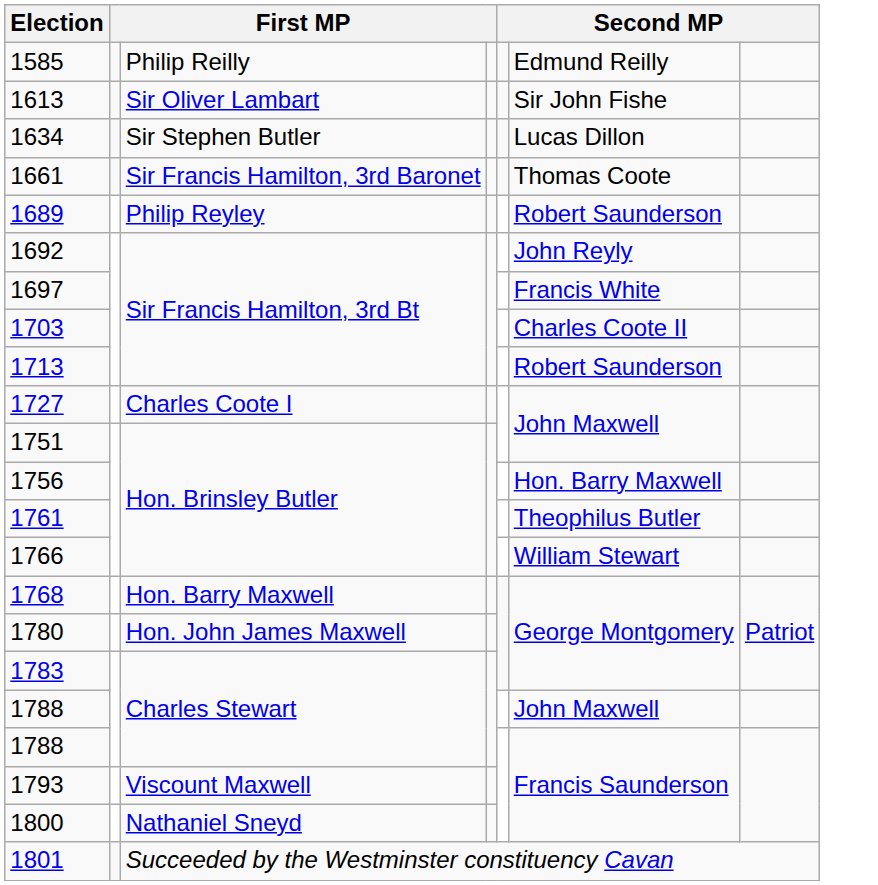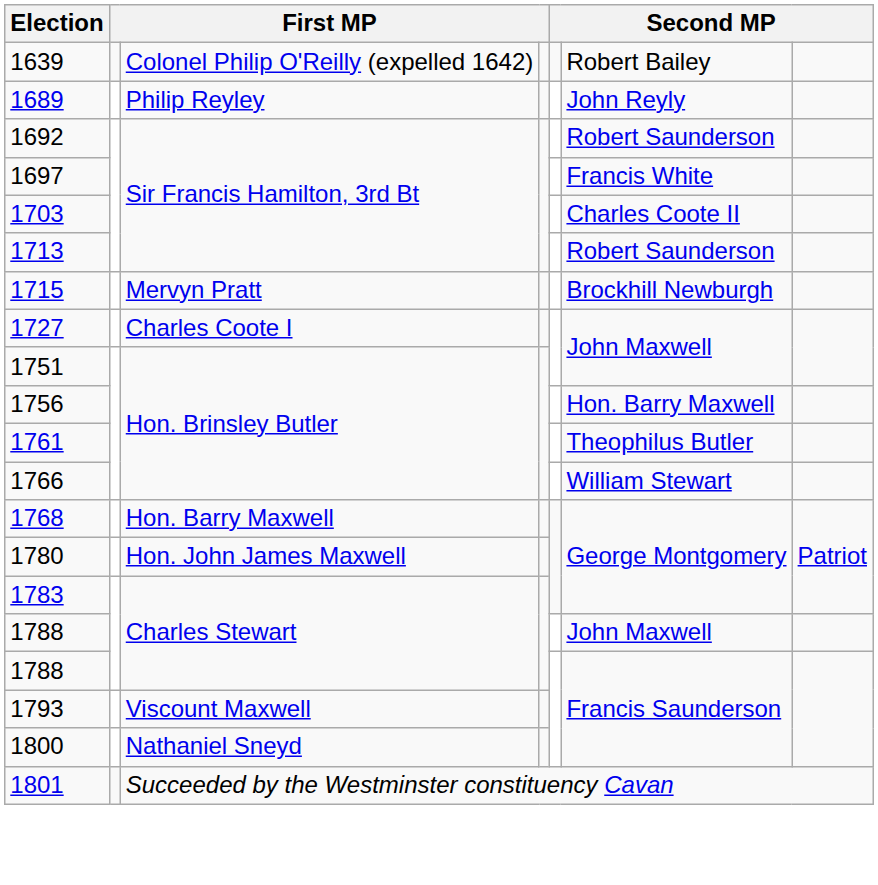- row: (37, 61)
- row: (37, 99)
- row: (37, 137)
+ row: (37, 61)
- row: (37, 175)
(618, 213) Robert Saunderson -> (626, 99) John Reyly
(573, 251) John Reyly -> (671, 137) Robert Saunderson
+ row: (37, 289)
